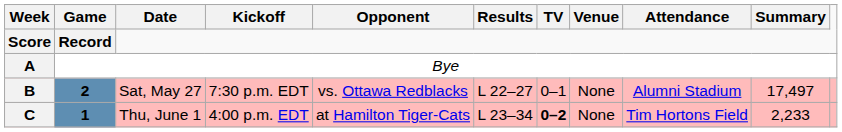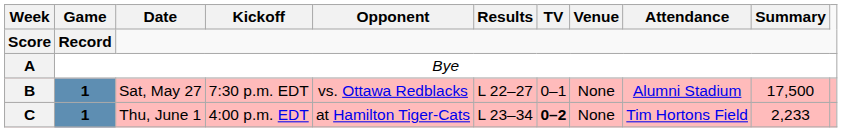(85, 91) 2 -> (85, 91) 1
(790, 91) 17,497 -> (790, 91) 17,500
